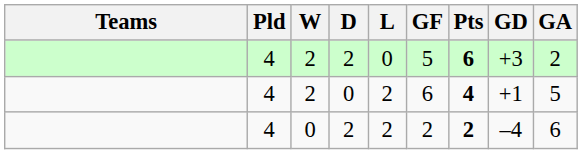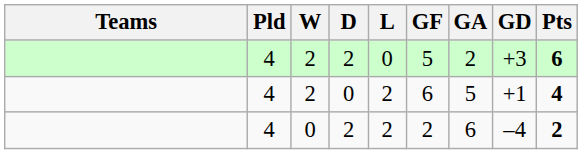columns swapped: (555, 22) <-> (469, 22)
